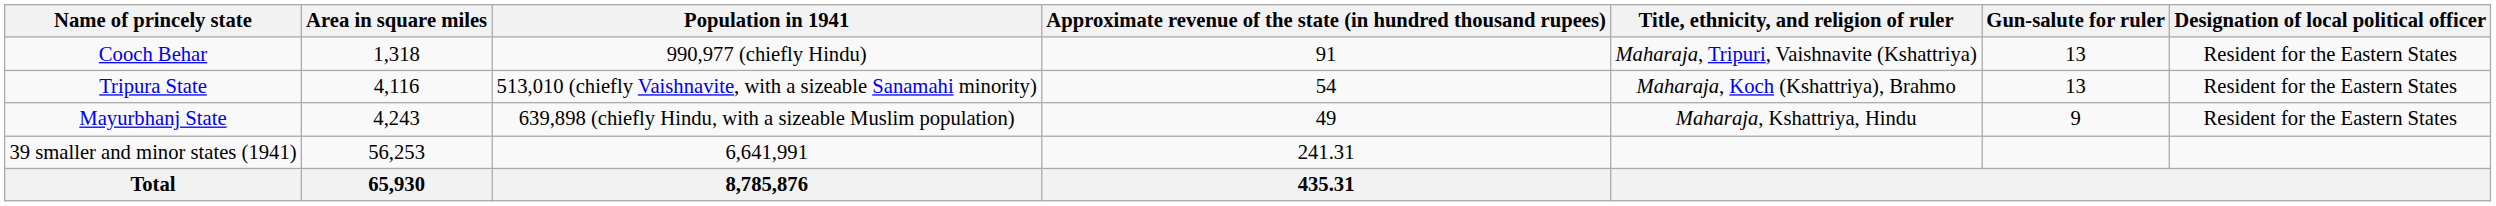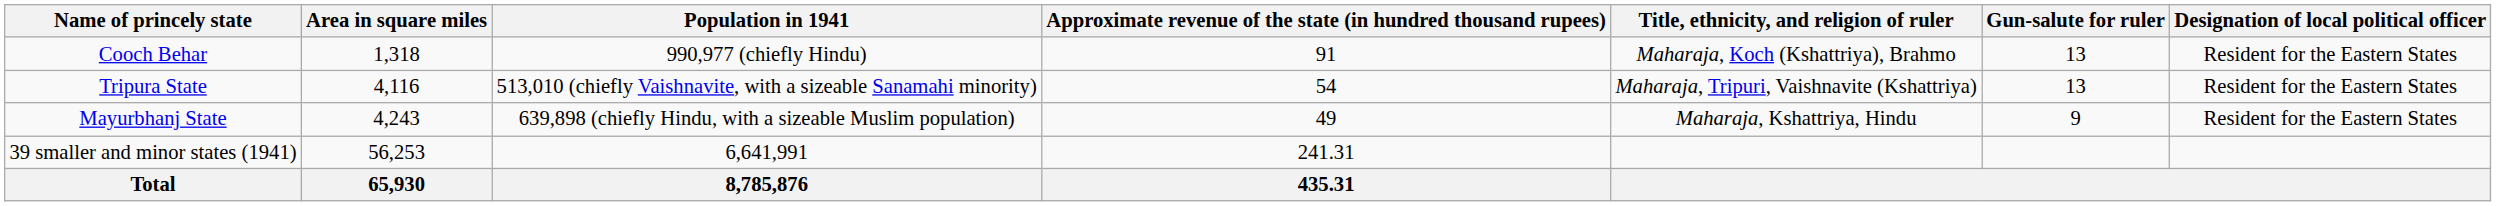(1796, 53) Maharaja, Tripuri, Vaishnavite (Kshattriya) -> (1796, 53) Maharaja, Koch (Kshattriya), Brahmo
(1796, 86) Maharaja, Koch (Kshattriya), Brahmo -> (1796, 86) Maharaja, Tripuri, Vaishnavite (Kshattriya)
